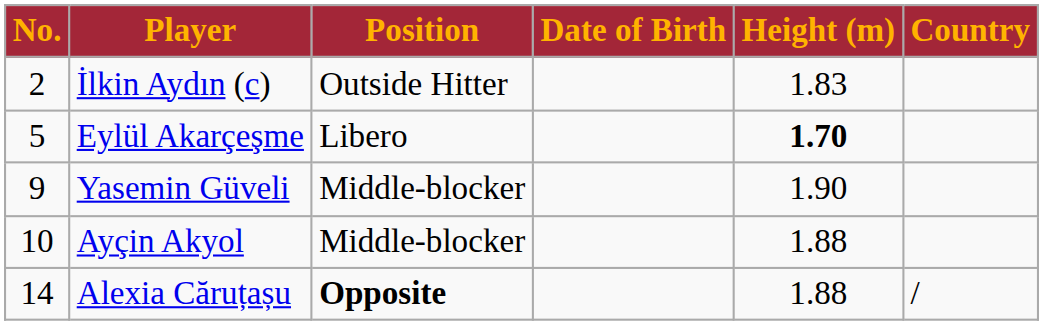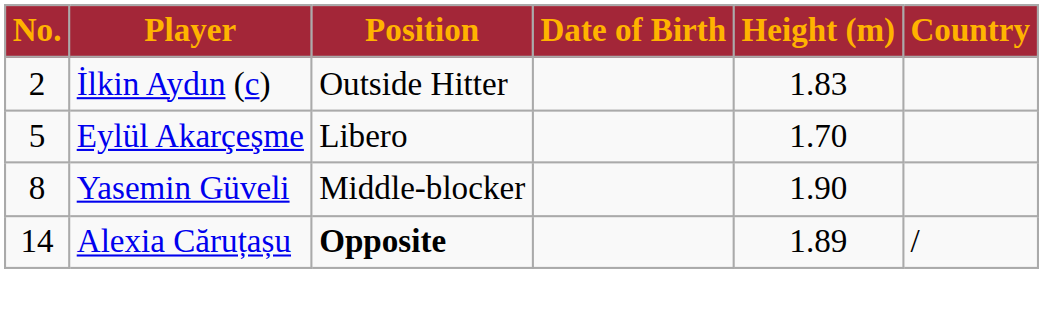(818, 135) bold -> (818, 135) normal
(37, 188) 9 -> (37, 188) 8
- row: (160, 240)
(818, 293) 1.88 -> (818, 240) 1.89
